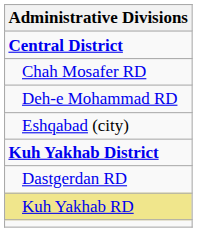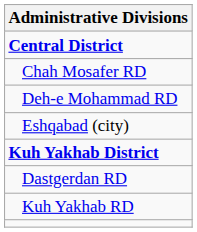(78, 206) khaki background -> (78, 206) no background
